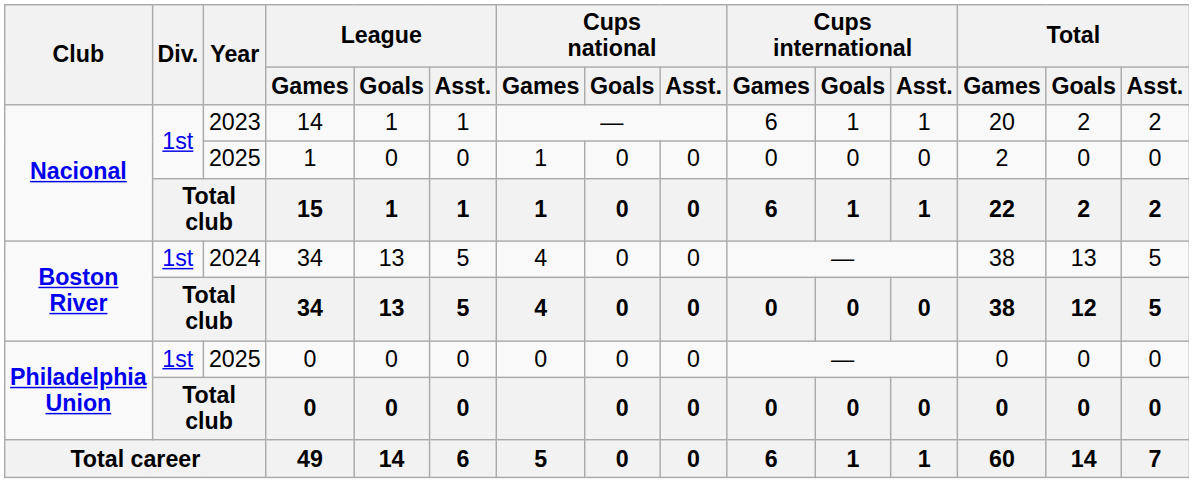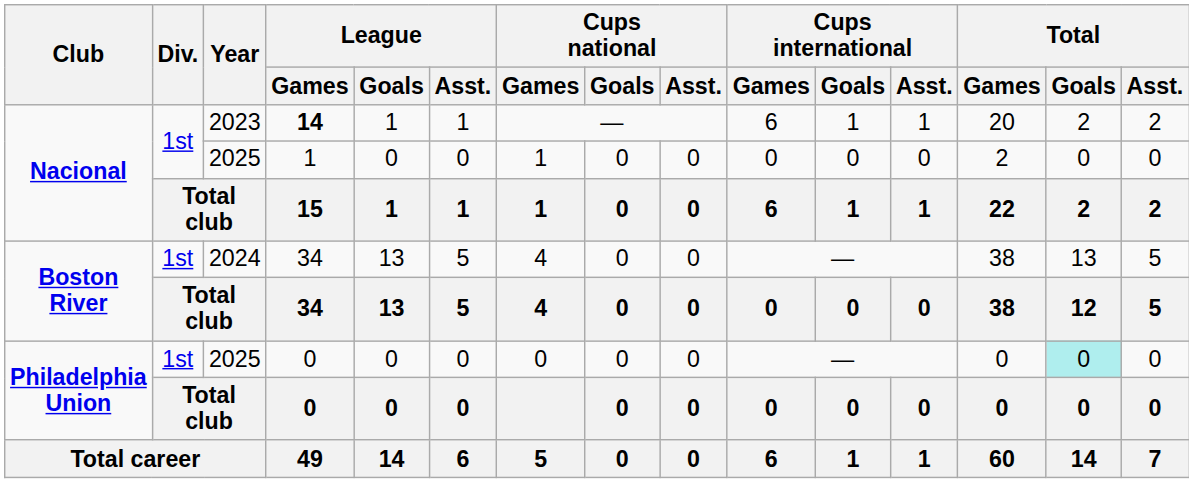(310, 122) normal -> (310, 122) bold
(1084, 358) no background -> (1084, 358) paleturquoise background
